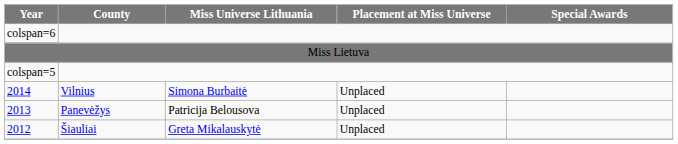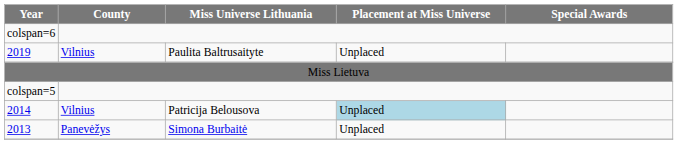+ row: (19, 52)
(208, 91) Simona Burbaitė -> (214, 110) Patricija Belousova
(362, 91) no background -> (362, 110) lightblue background
(214, 110) Patricija Belousova -> (208, 130) Simona Burbaitė
- row: (19, 130)
